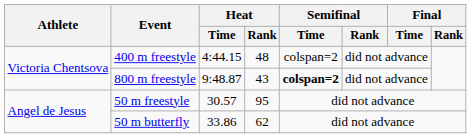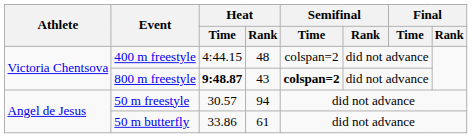(222, 79) normal -> (222, 79) bold
(262, 100) 95 -> (263, 100) 94
(262, 122) 62 -> (263, 122) 61
